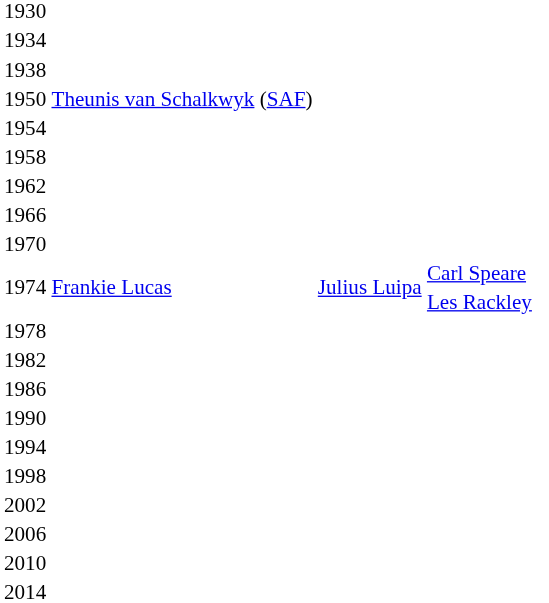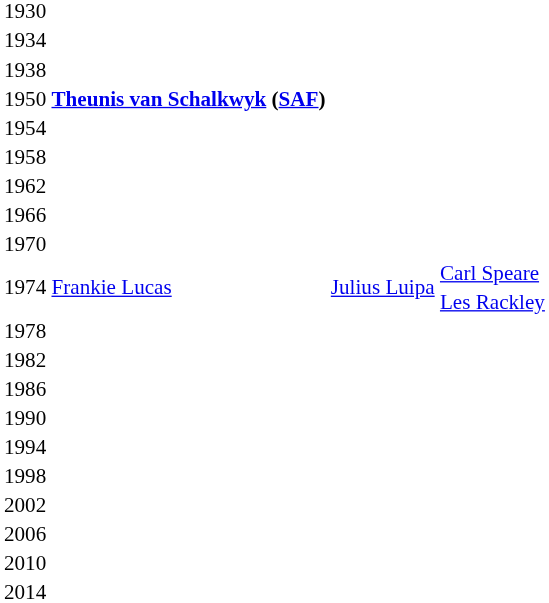(182, 98) normal -> (189, 98) bold
